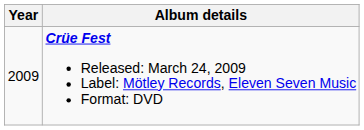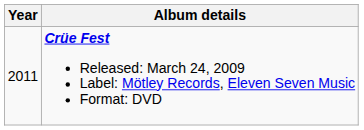(23, 75) 2009 -> (23, 75) 2011
